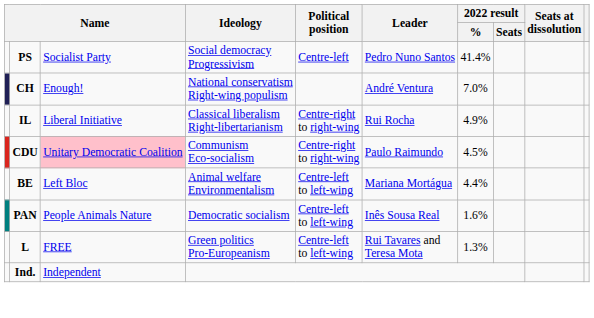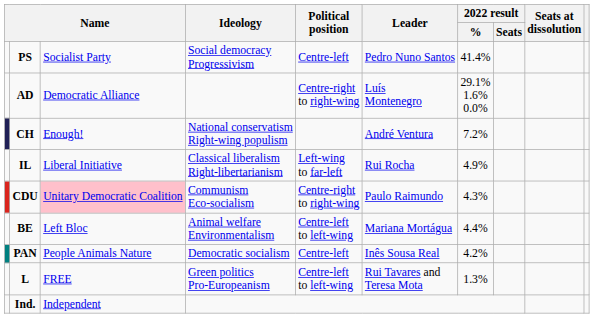+ row: (25, 95)
(476, 89) 7.0% -> (476, 133) 7.2%
(329, 120) Centre-right to right-wing -> (321, 165) Left-wing to far-left
(476, 152) 4.5% -> (476, 197) 4.3%
(326, 215) Centre-left to left-wing -> (323, 253) Centre-left
(476, 215) 1.6% -> (476, 253) 4.2%
